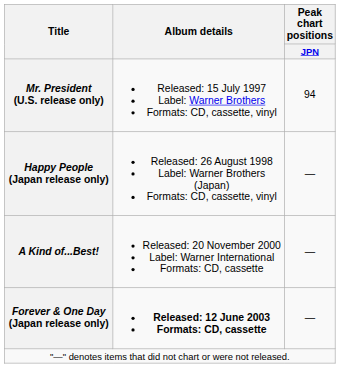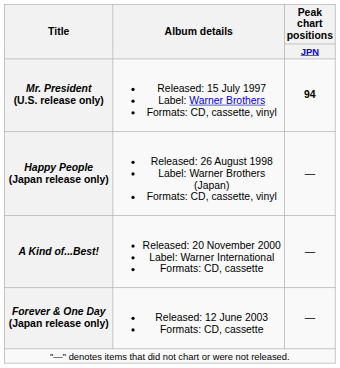(310, 95) normal -> (310, 95) bold
(199, 324) bold -> (199, 324) normal
